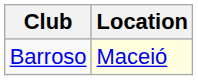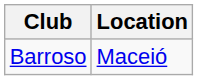(132, 56) lightyellow background -> (132, 56) no background
